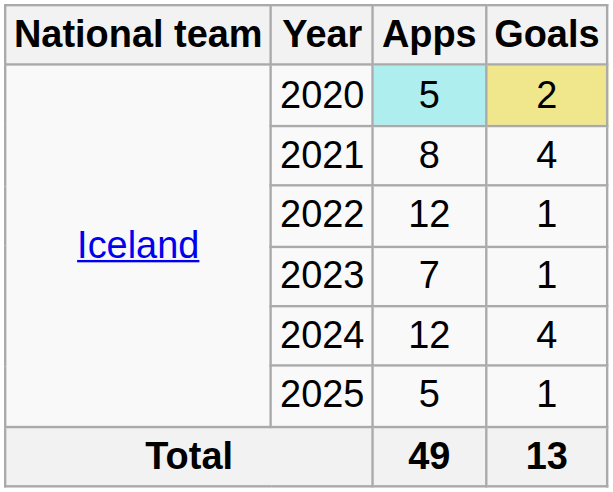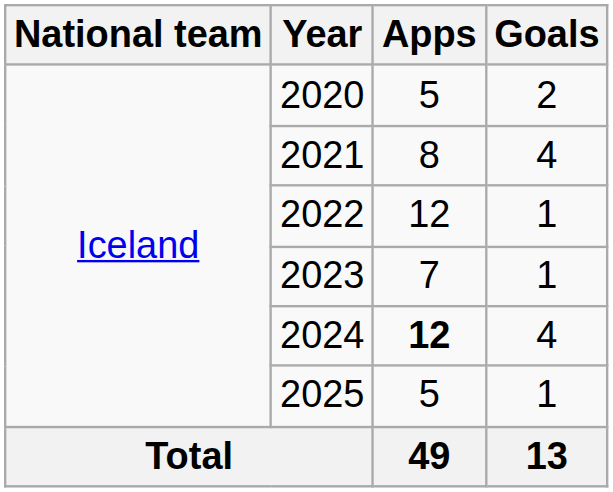(429, 94) paleturquoise background -> (429, 94) no background
(547, 94) khaki background -> (547, 94) no background
(429, 335) normal -> (429, 335) bold
